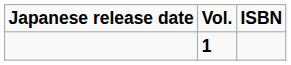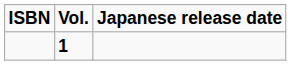columns swapped: (101, 18) <-> (261, 18)
